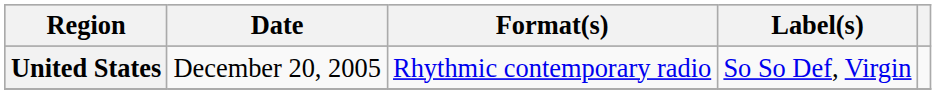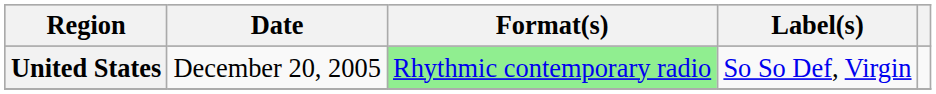(552, 67) no background -> (552, 67) lightgreen background
